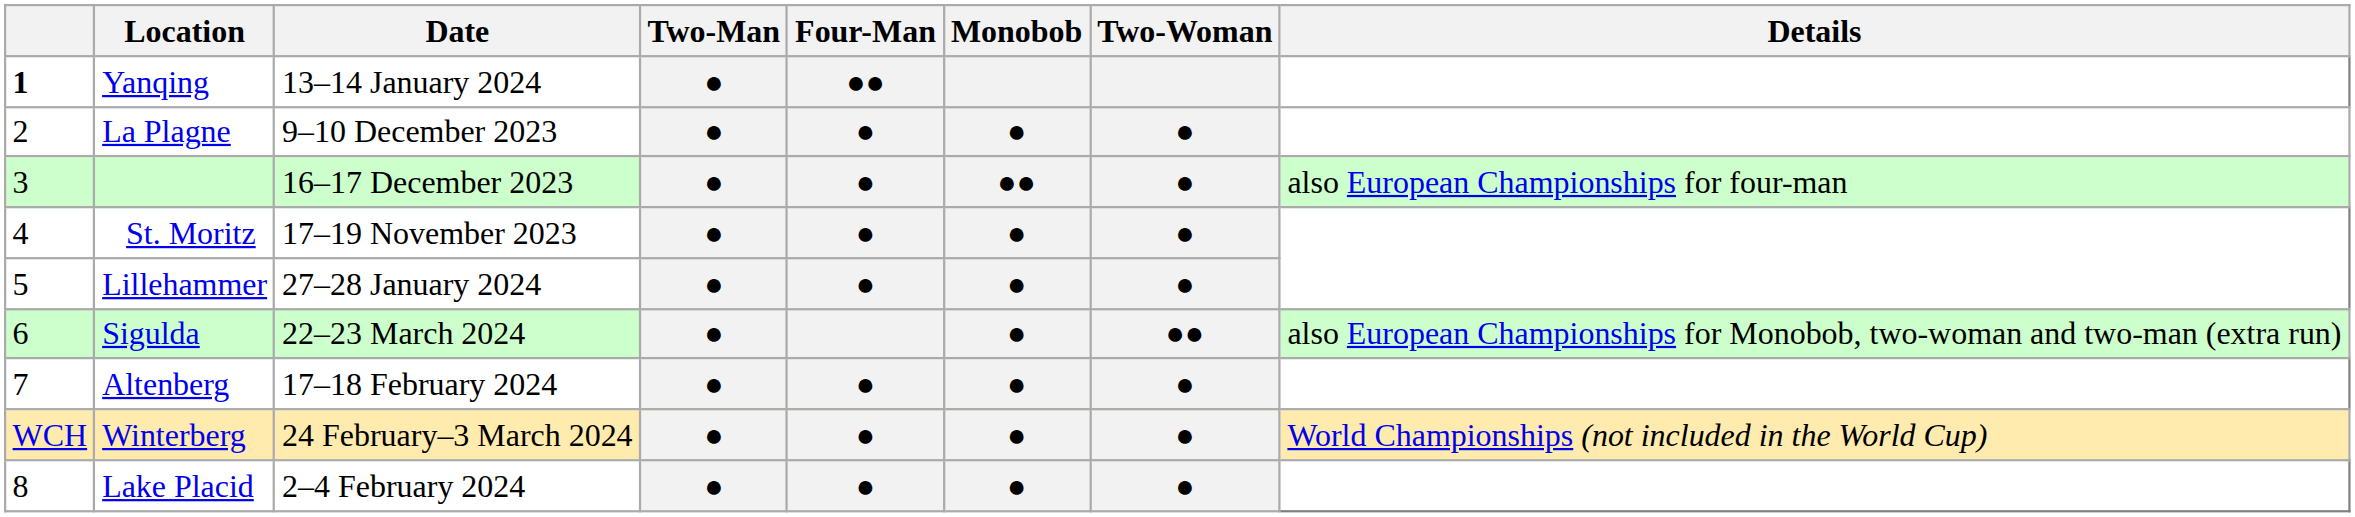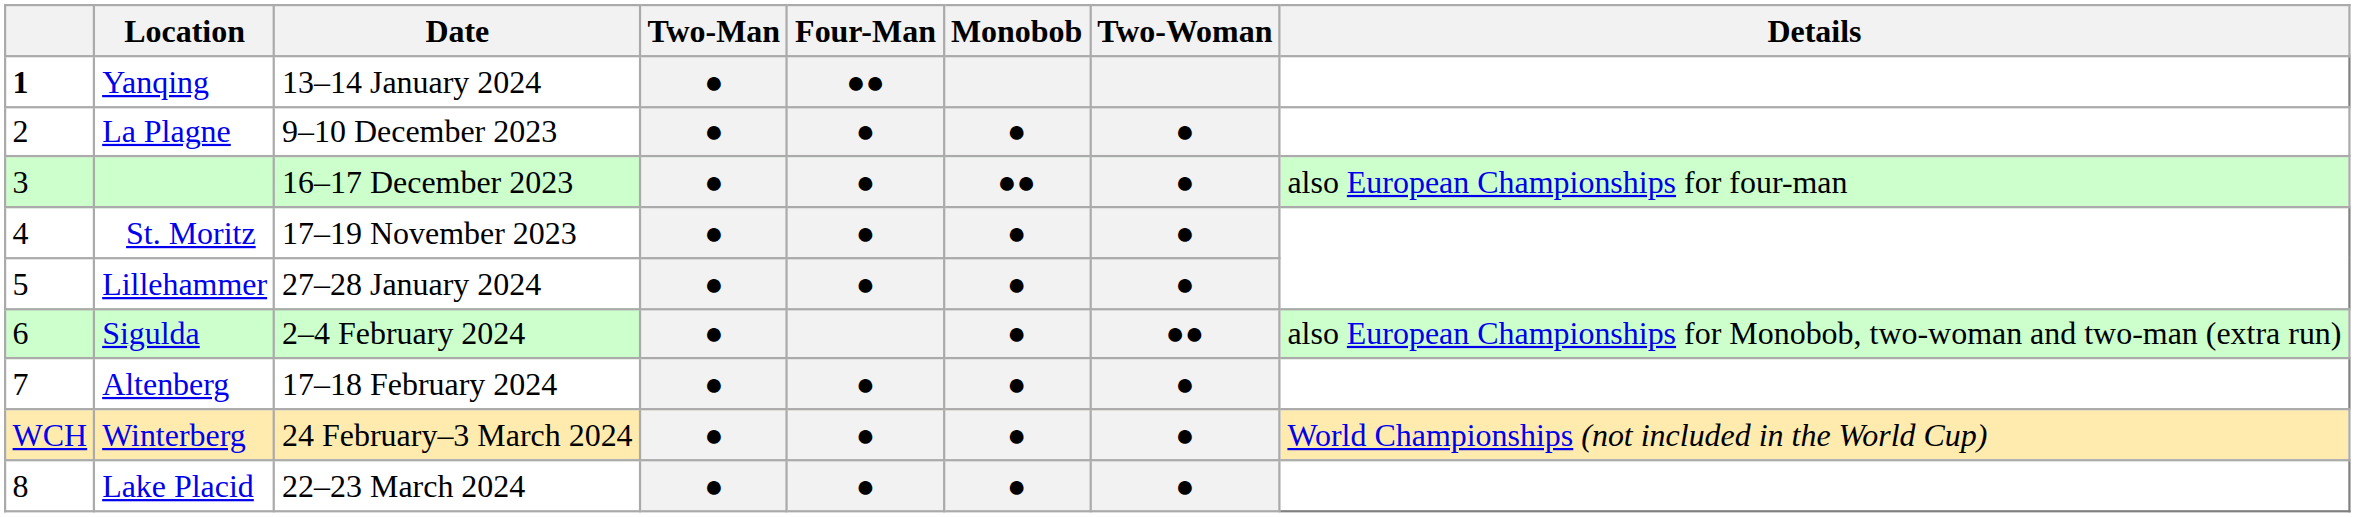(404, 334) 22–23 March 2024 -> (404, 334) 2–4 February 2024
(404, 485) 2–4 February 2024 -> (404, 485) 22–23 March 2024
